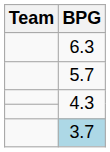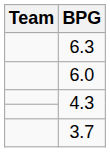(82, 75) 5.7 -> (82, 75) 6.0
(82, 132) lightblue background -> (82, 132) no background
